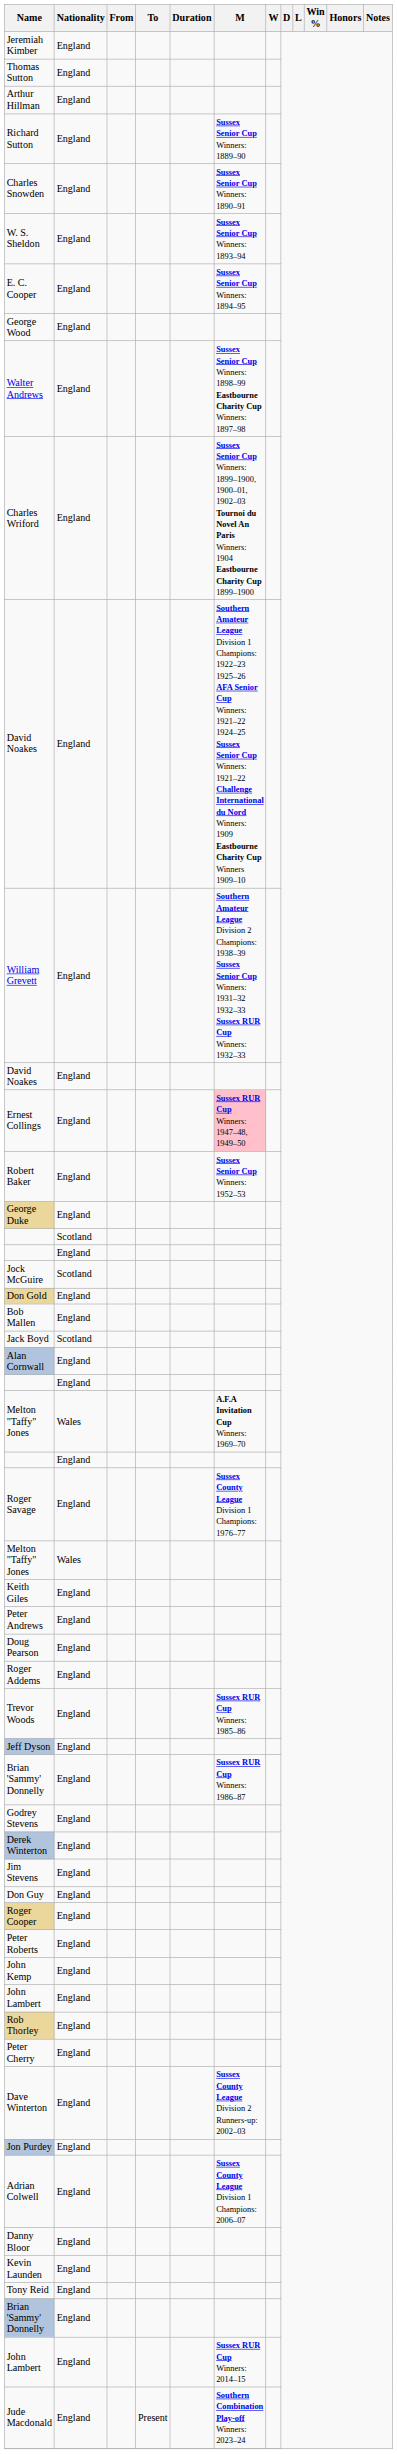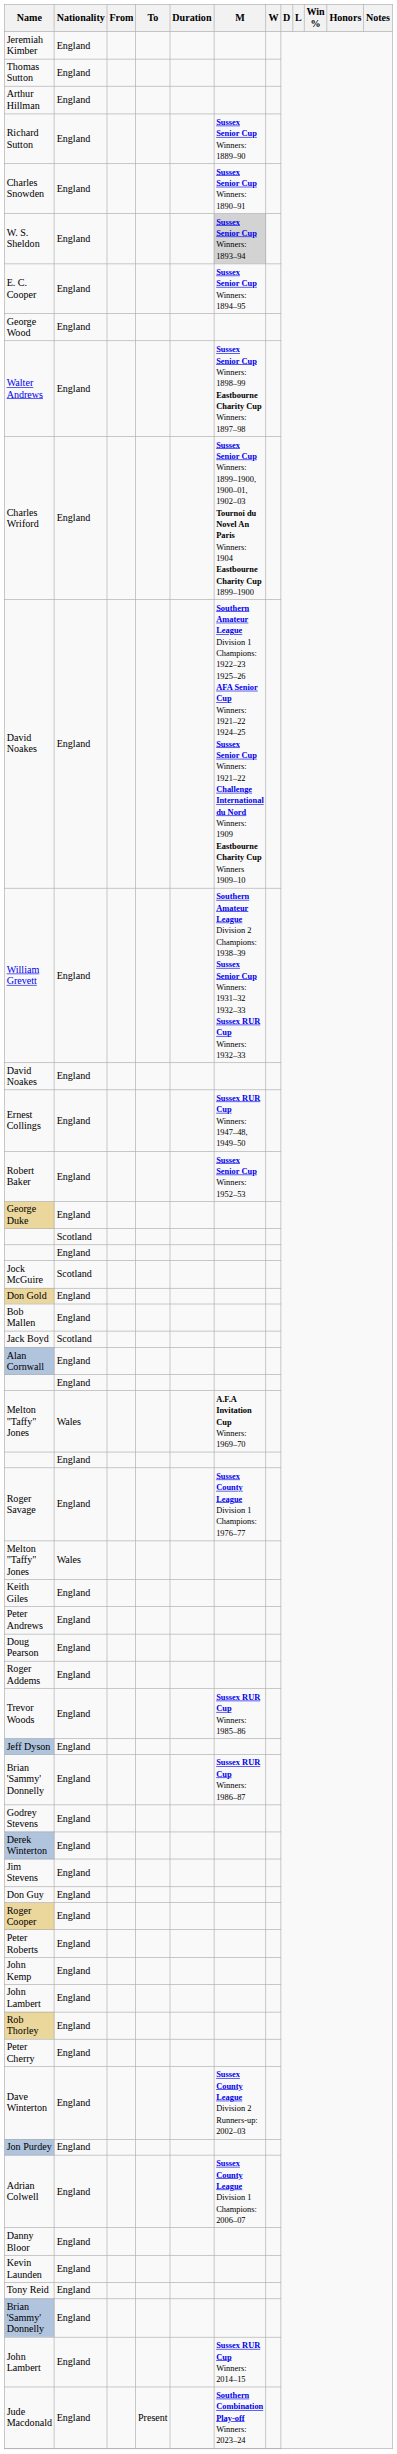(237, 239) no background -> (237, 239) lightgrey background
(238, 1121) pink background -> (238, 1121) no background
